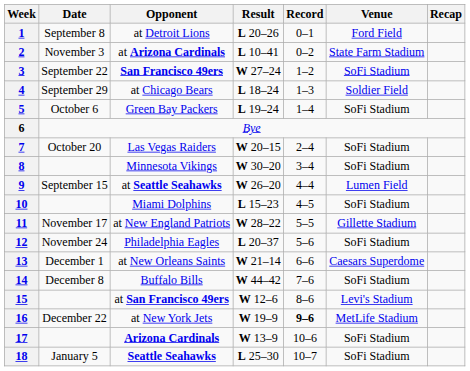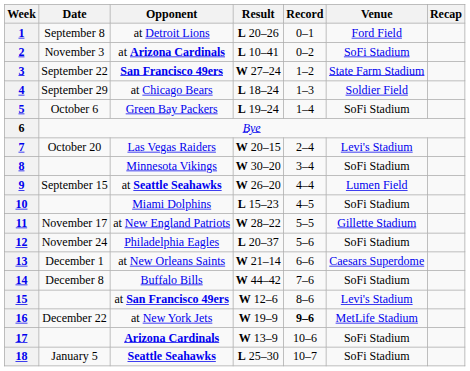(377, 52) State Farm Stadium -> (377, 52) SoFi Stadium
(377, 71) SoFi Stadium -> (377, 71) State Farm Stadium
(377, 147) SoFi Stadium -> (377, 147) Levi's Stadium
